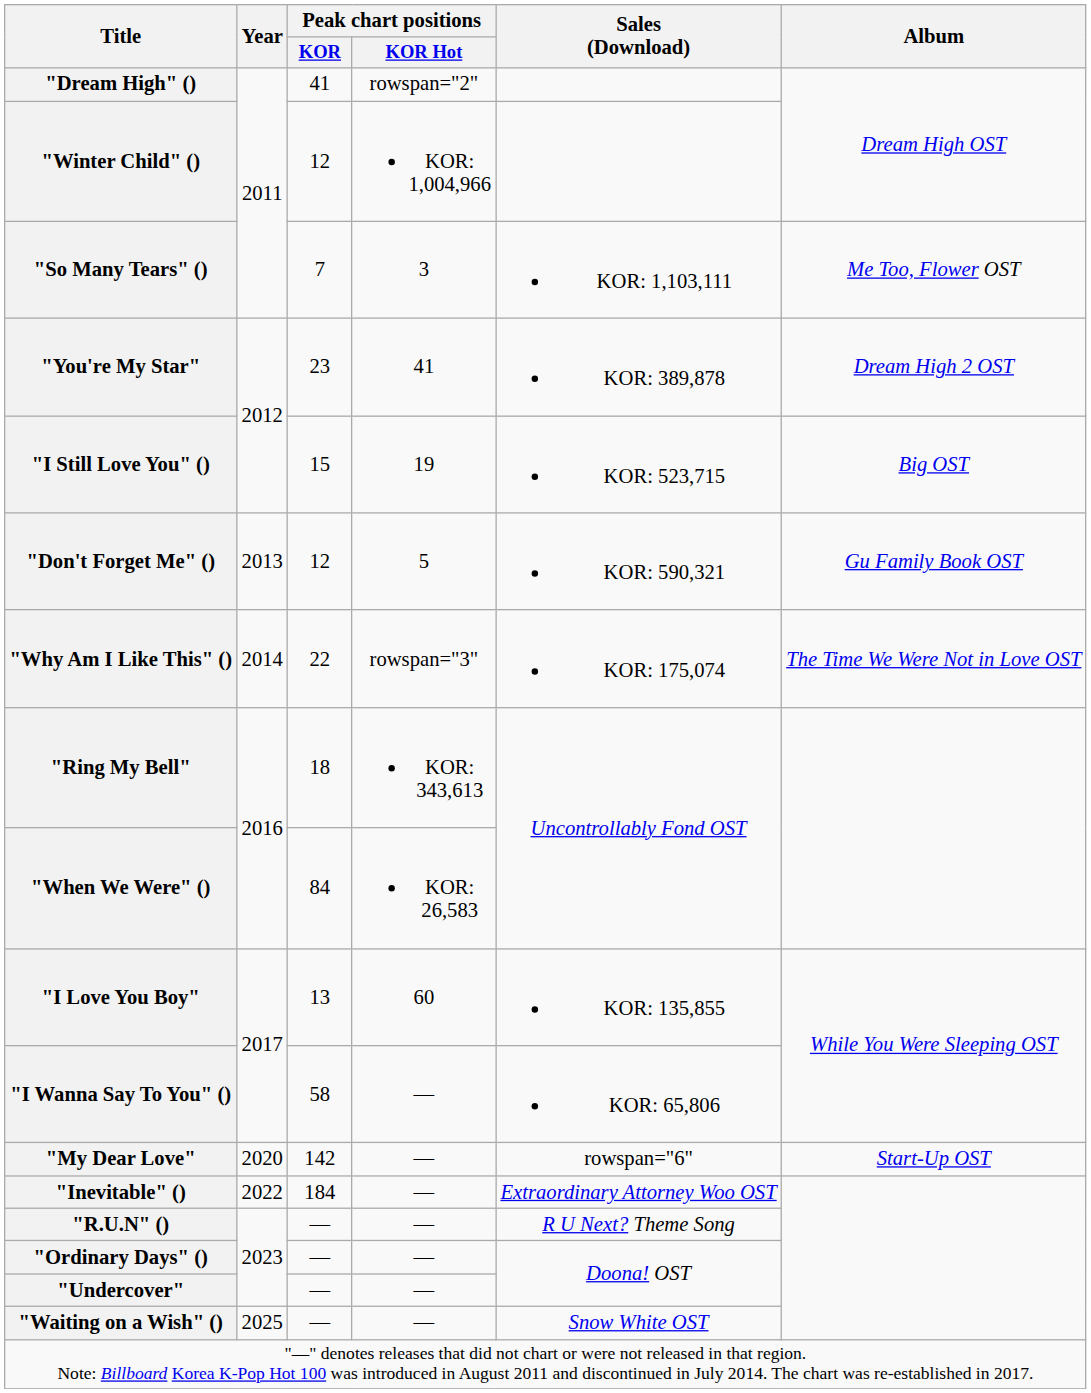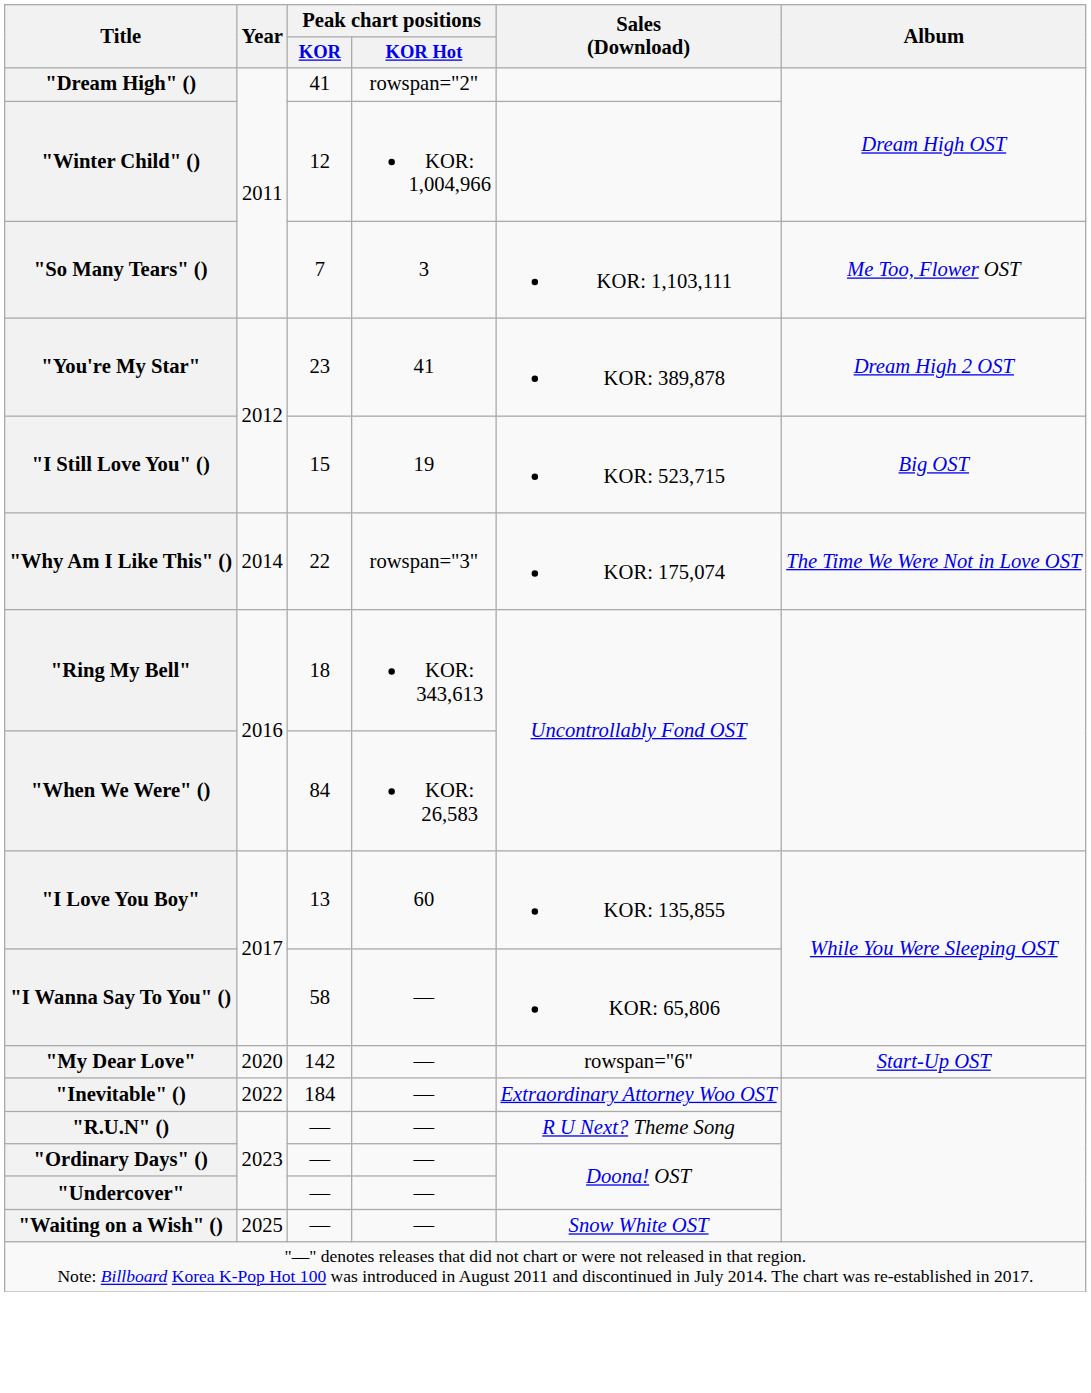- row: (121, 561)
